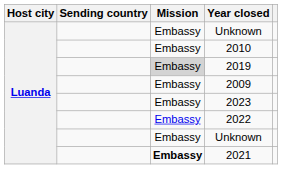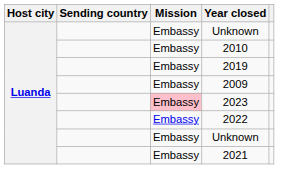(178, 66) lightgrey background -> (176, 66) no background
(178, 102) no background -> (176, 102) pink background
(178, 155) bold -> (176, 155) normal
